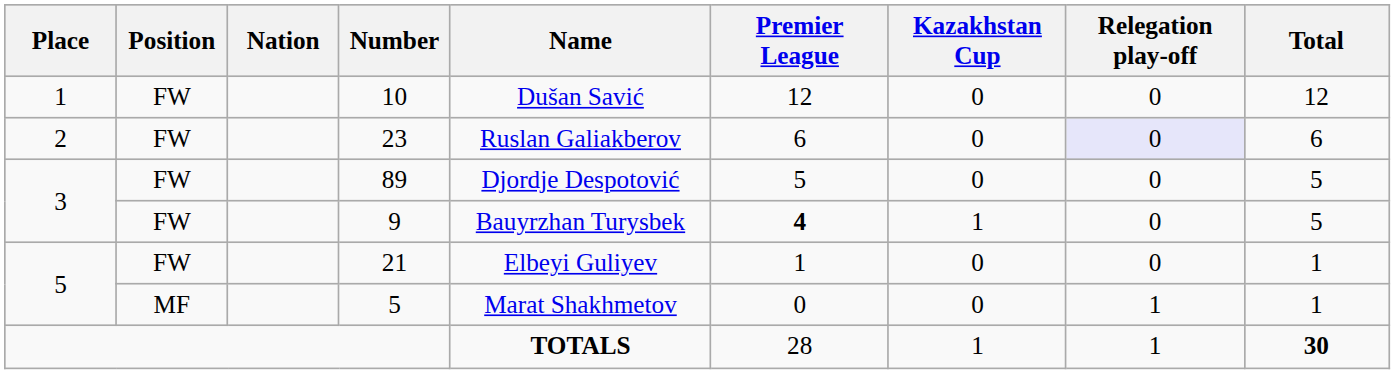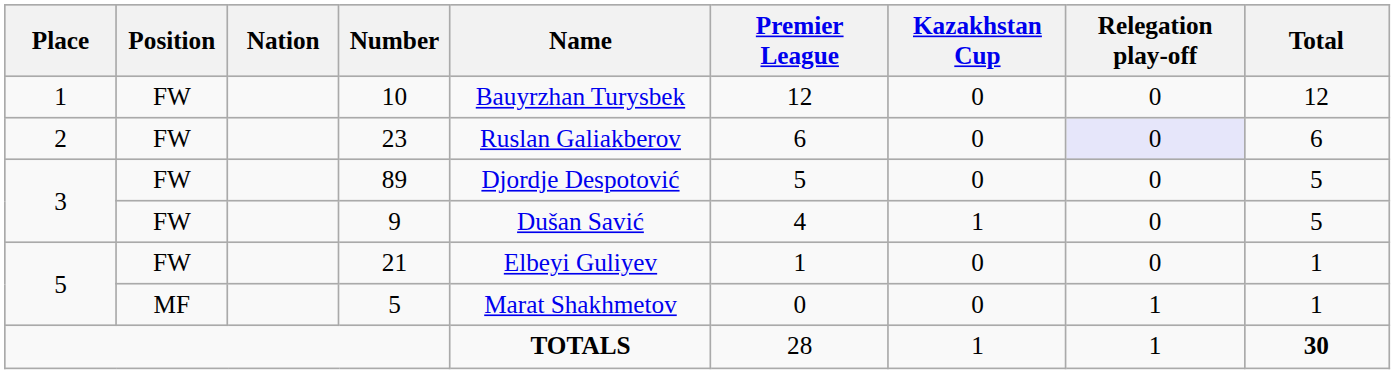(580, 96) Dušan Savić -> (580, 96) Bauyrzhan Turysbek
(580, 221) Bauyrzhan Turysbek -> (580, 221) Dušan Savić
(800, 221) bold -> (800, 221) normal
